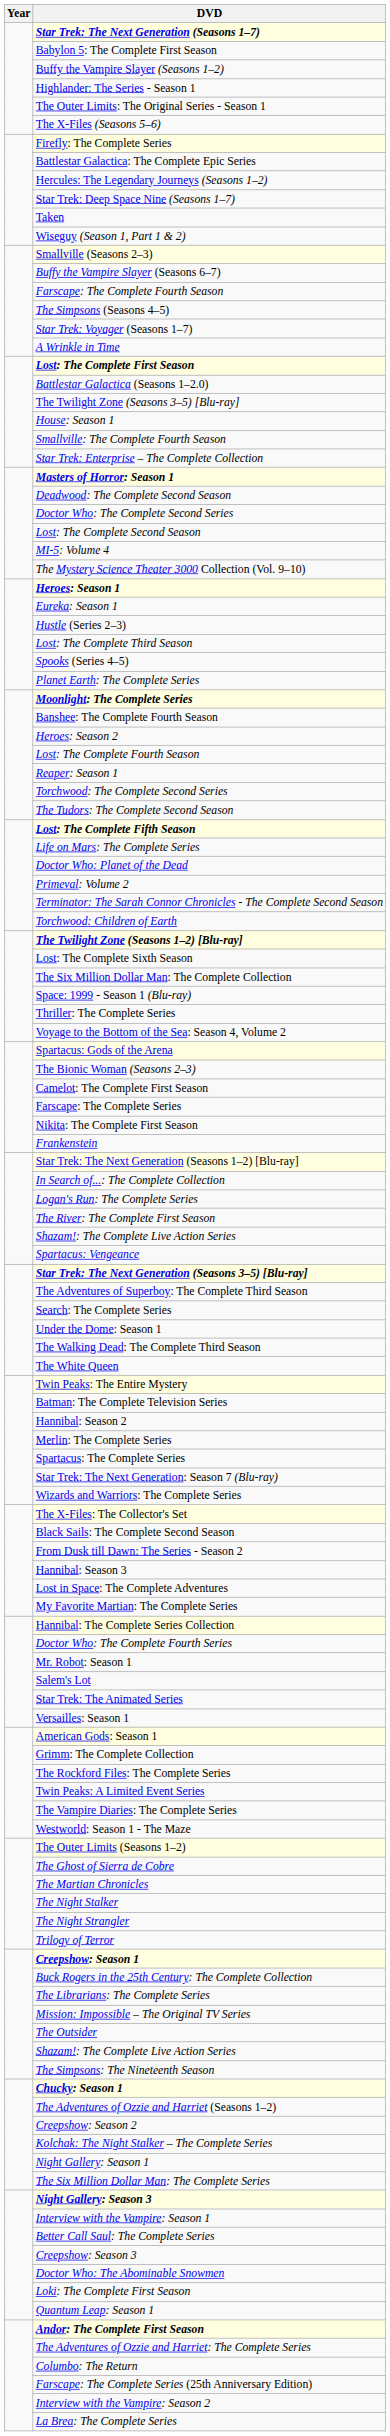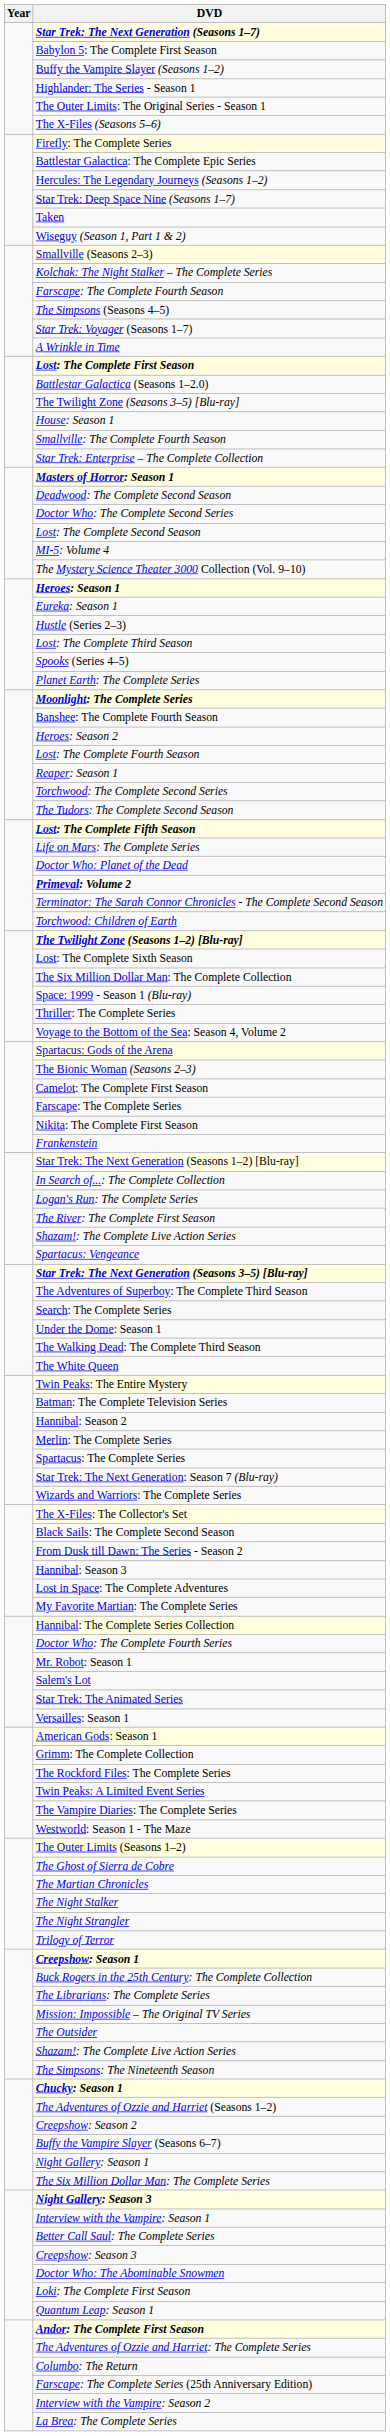(128, 273) Buffy the Vampire Slayer (Seasons 6–7) -> (154, 273) Kolchak: The Night Stalker – The Complete Series
(82, 884) normal -> (83, 884) bold
(154, 2143) Kolchak: The Night Stalker – The Complete Series -> (128, 2143) Buffy the Vampire Slayer (Seasons 6–7)
